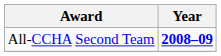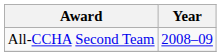(187, 39) bold -> (187, 39) normal
